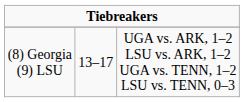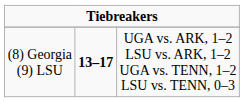(96, 62) normal -> (96, 62) bold
